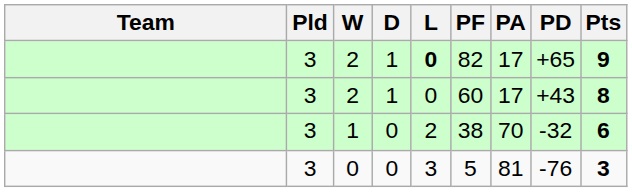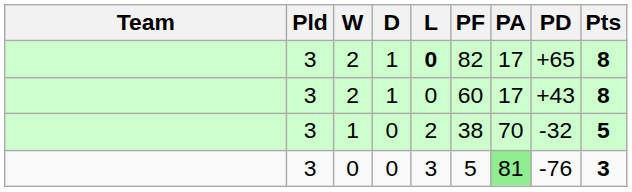(603, 58) 9 -> (603, 58) 8
(603, 131) 6 -> (603, 131) 5
(511, 167) no background -> (511, 167) lightgreen background
